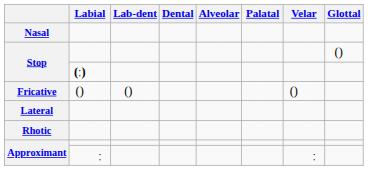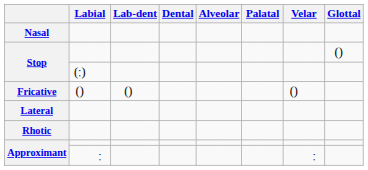(80, 71) bold -> (80, 71) normal
